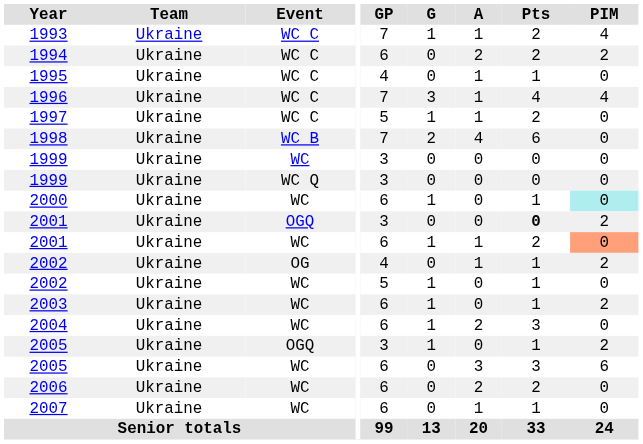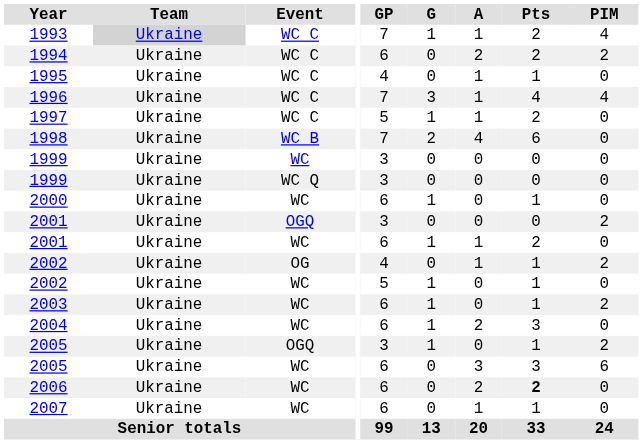(169, 35) no background -> (169, 35) lightgrey background
(604, 201) paleturquoise background -> (604, 201) no background
(536, 222) bold -> (536, 222) normal
(604, 243) lightsalmon background -> (604, 243) no background
(536, 388) normal -> (536, 388) bold
